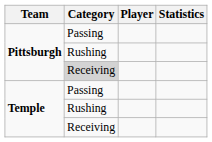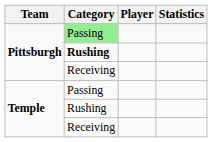(85, 33) no background -> (85, 33) lightgreen background
(87, 52) normal -> (88, 52) bold
(91, 71) lightgrey background -> (91, 71) no background
